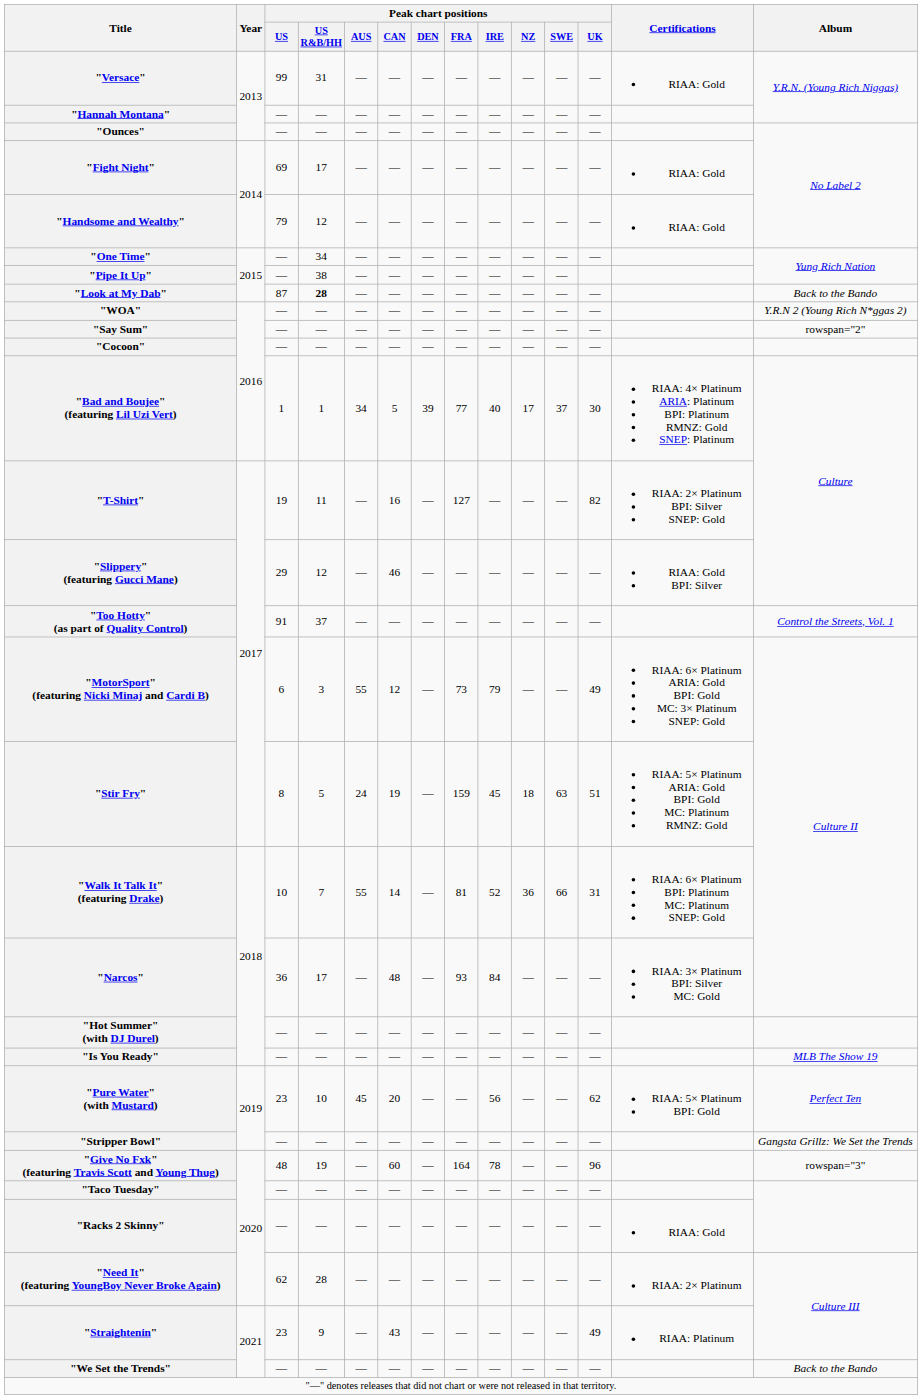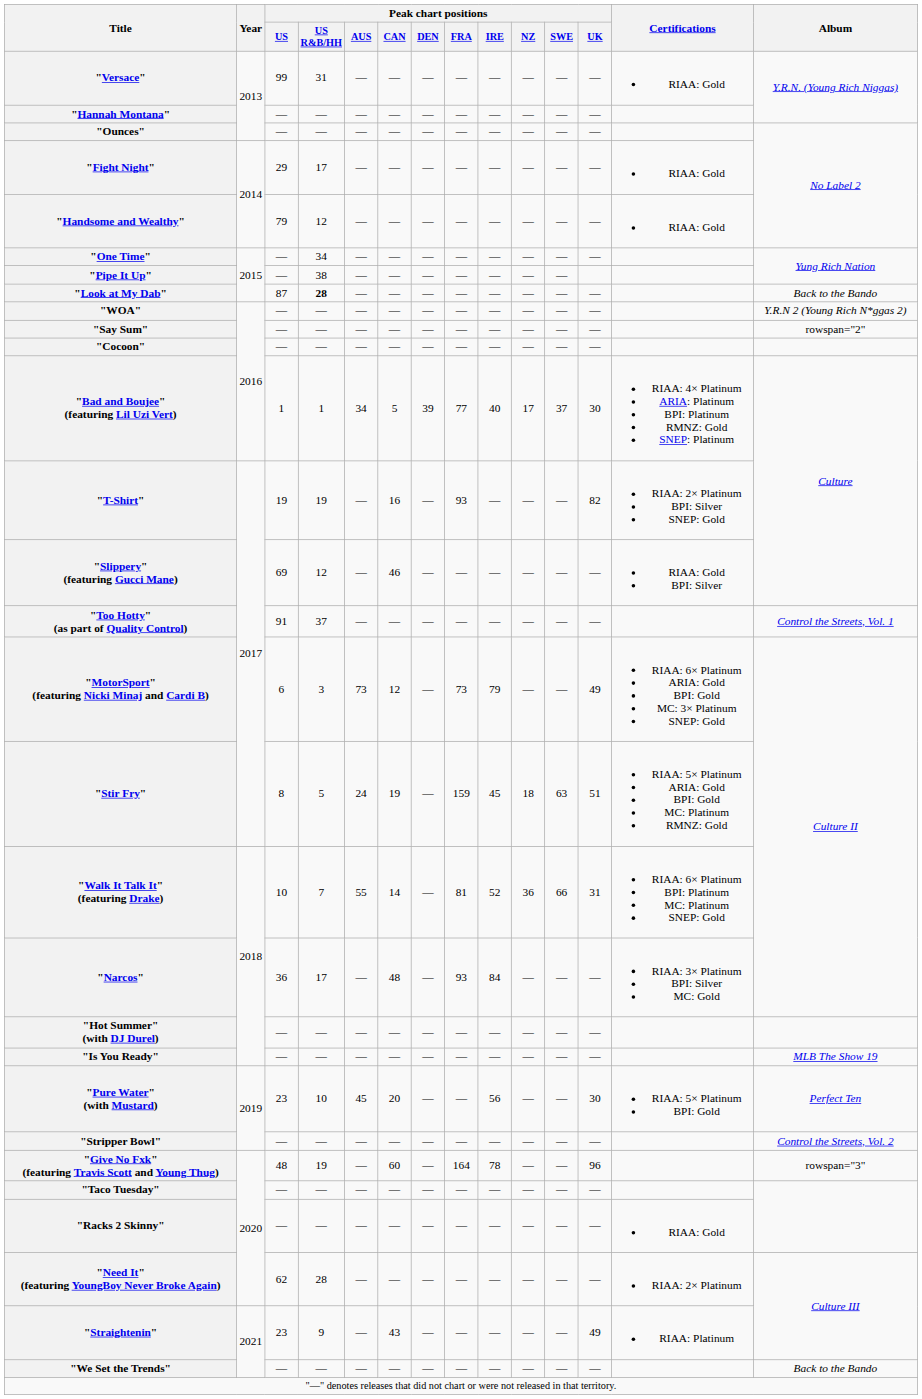(281, 167) 69 -> (281, 167) 29
(321, 500) 11 -> (321, 500) 19
(461, 500) 127 -> (461, 500) 93
(281, 572) 29 -> (281, 572) 69
(361, 689) 55 -> (361, 689) 73
(595, 1099) 62 -> (595, 1099) 30
(835, 1141) Gangsta Grillz: We Set the Trends -> (835, 1141) Control the Streets, Vol. 2
